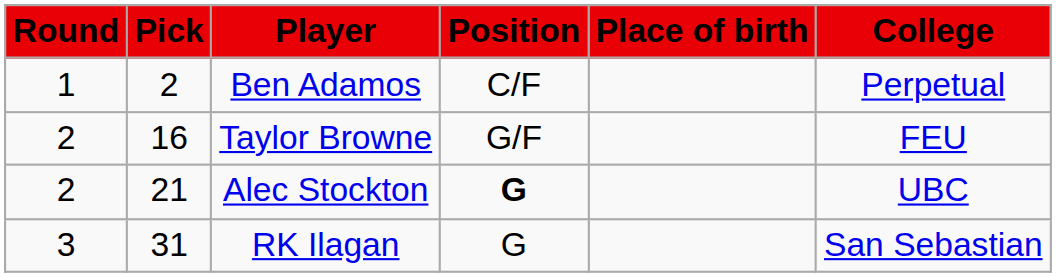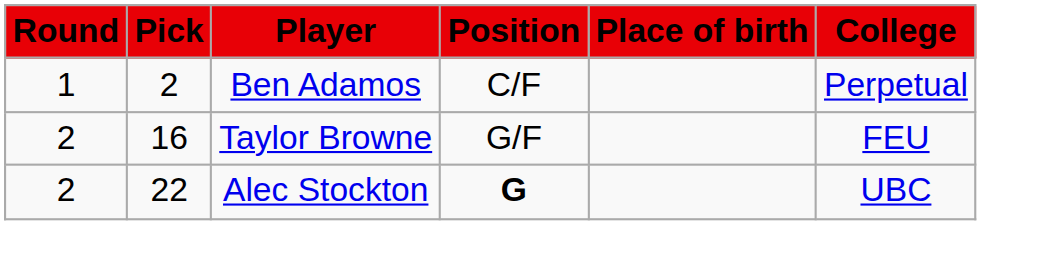(169, 191) 21 -> (169, 191) 22
- row: (326, 244)
